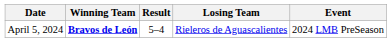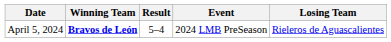columns swapped: (231, 12) <-> (338, 12)
